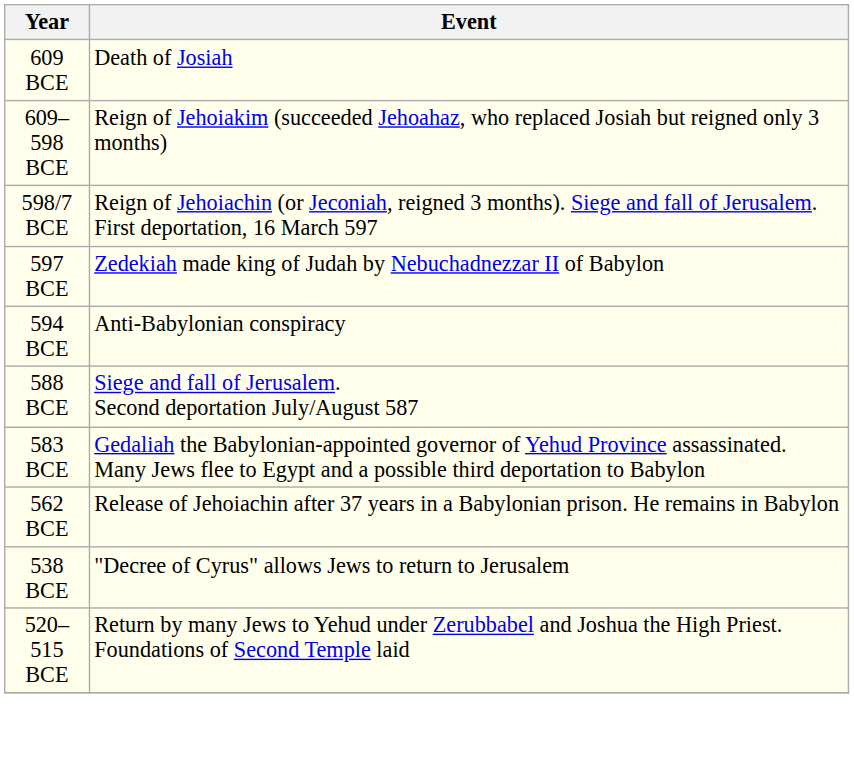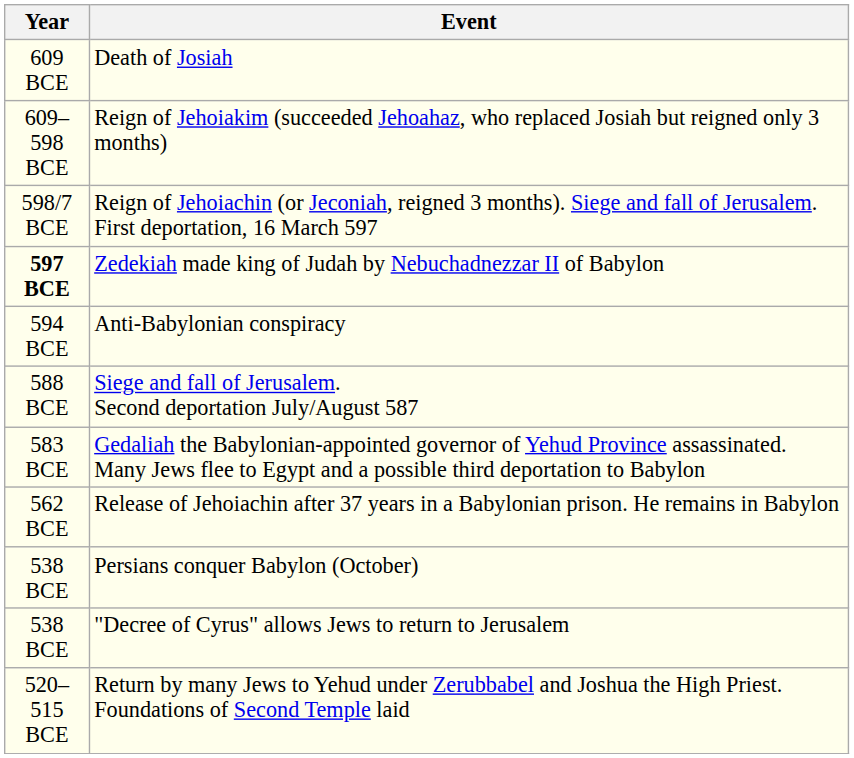(47, 275) normal -> (47, 275) bold
+ row: (256, 564)
